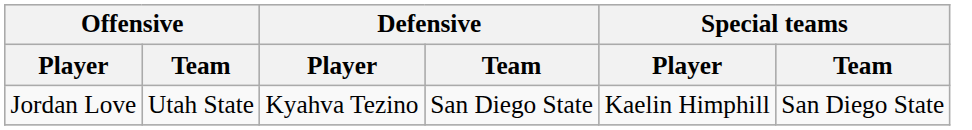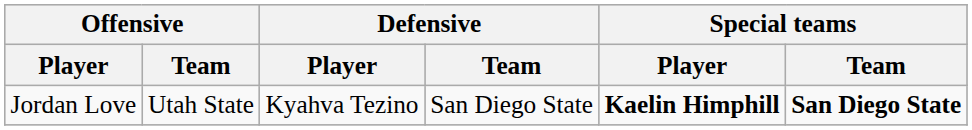(687, 104) normal -> (692, 104) bold
(863, 104) normal -> (876, 104) bold
